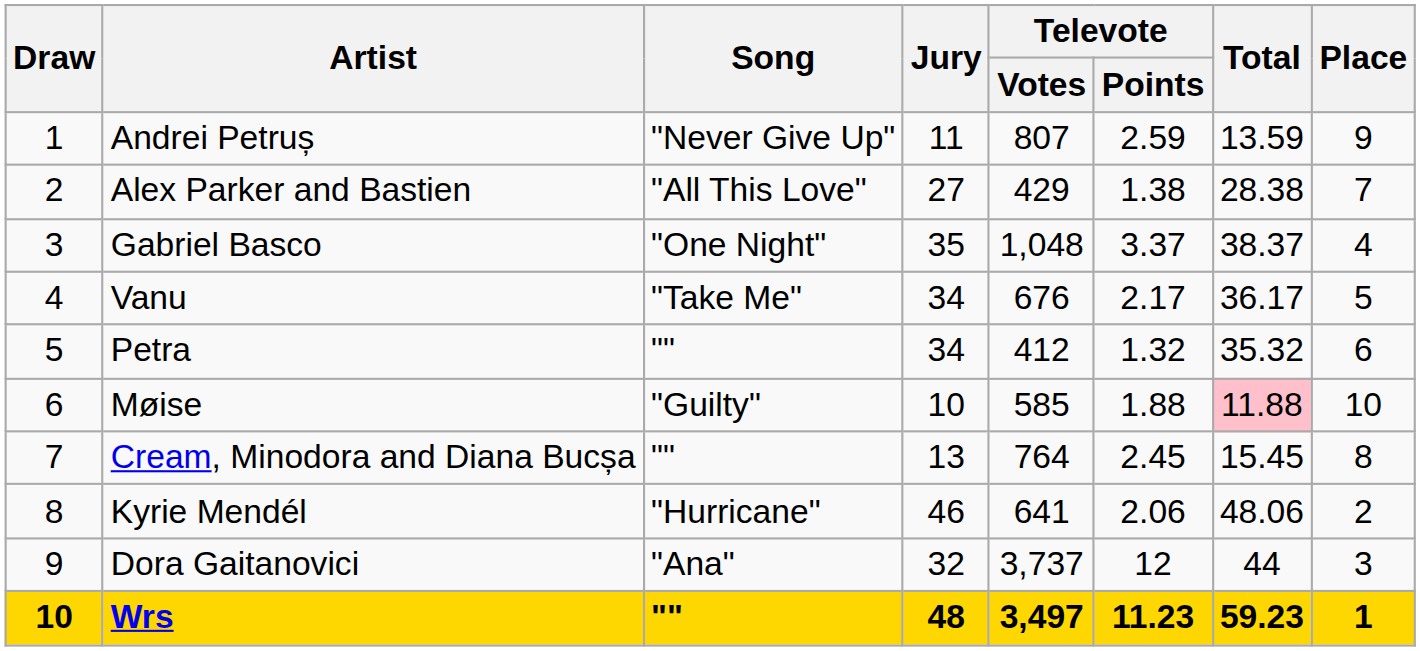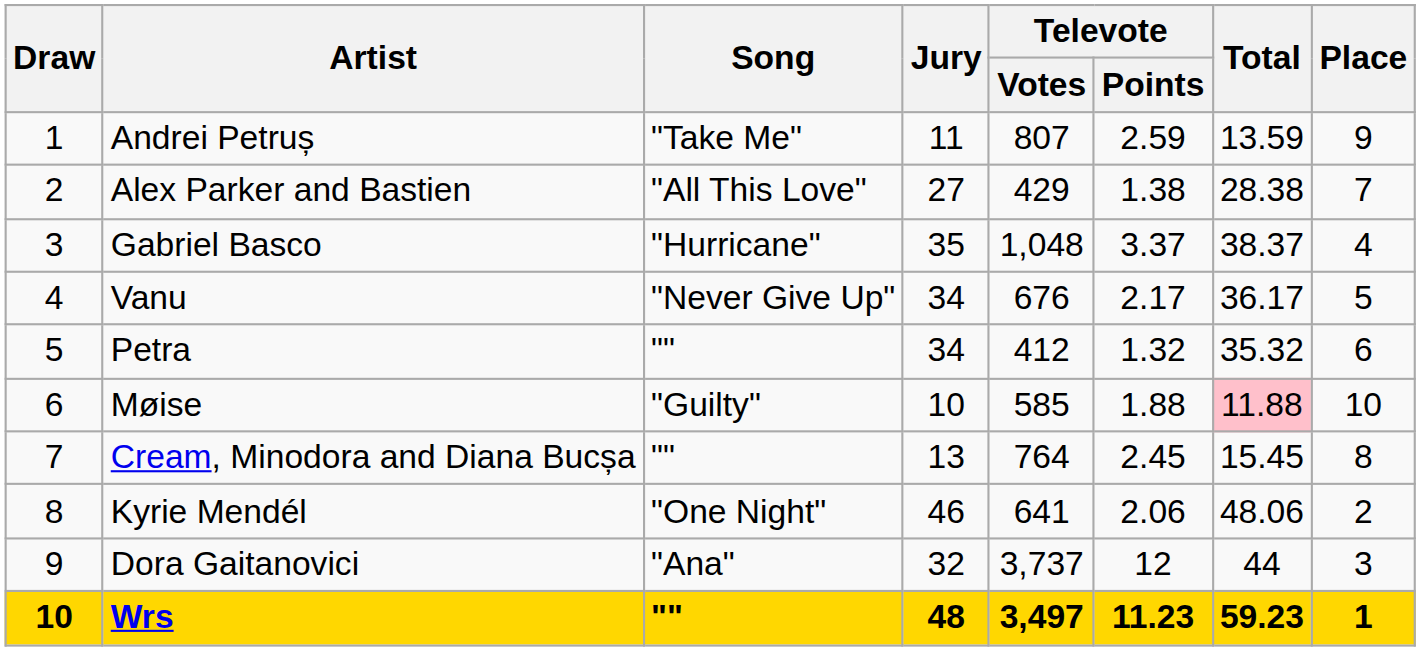(773, 137) "Never Give Up" -> (726, 137) "Take Me"
(739, 244) "One Night" -> (736, 244) "Hurricane"
(726, 297) "Take Me" -> (773, 297) "Never Give Up"
(736, 510) "Hurricane" -> (739, 510) "One Night"
